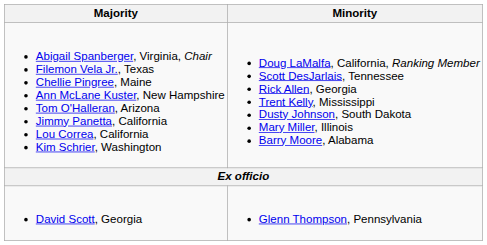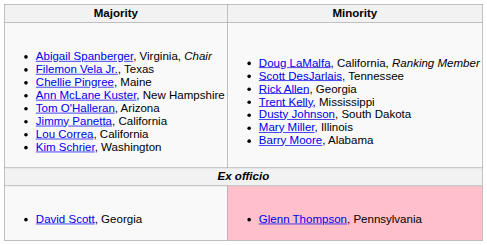(355, 220) no background -> (355, 220) pink background
